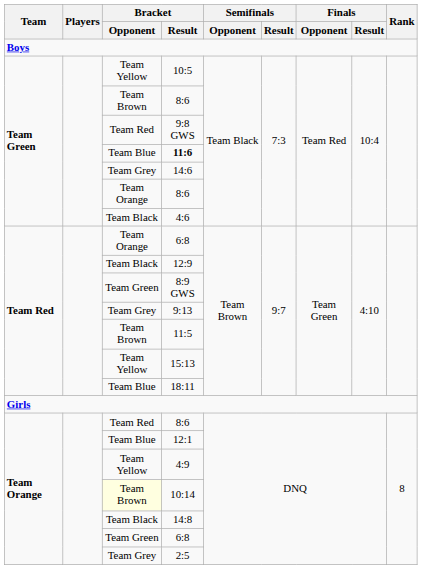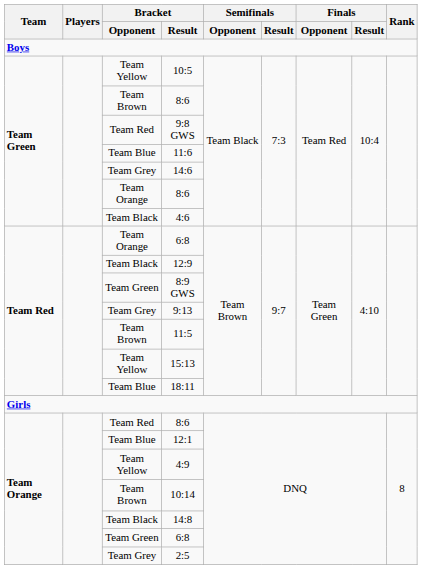(183, 153) bold -> (183, 153) normal
(132, 495) lightyellow background -> (132, 495) no background
